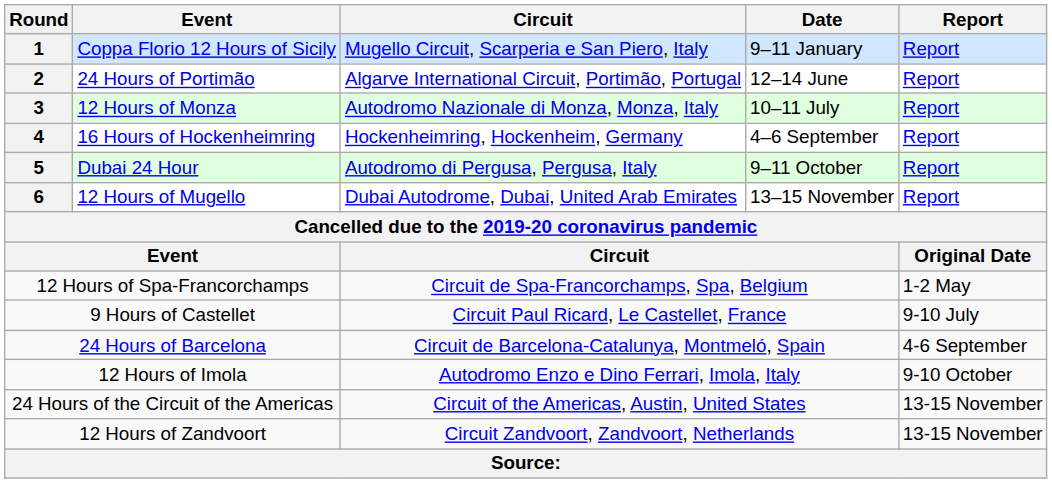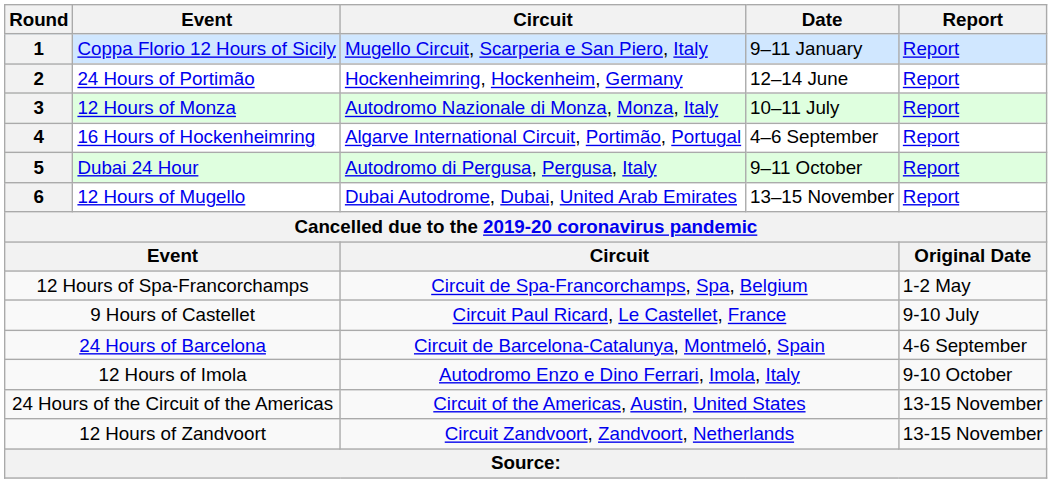(543, 78) Algarve International Circuit, Portimão, Portugal -> (514, 78) Hockenheimring, Hockenheim, Germany
(514, 137) Hockenheimring, Hockenheim, Germany -> (543, 137) Algarve International Circuit, Portimão, Portugal
